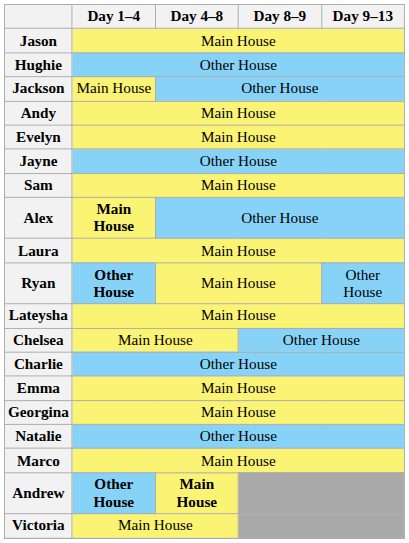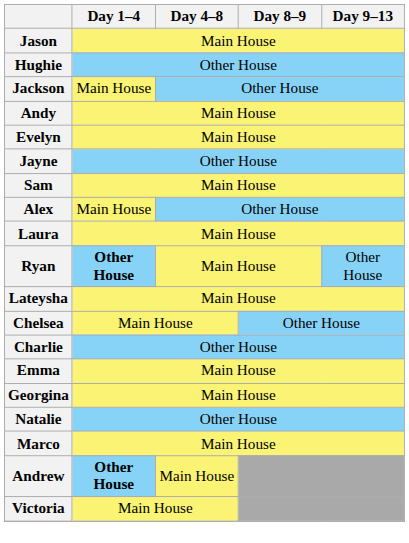(114, 217) bold -> (114, 209) normal
(197, 493) bold -> (197, 476) normal
